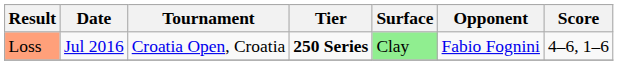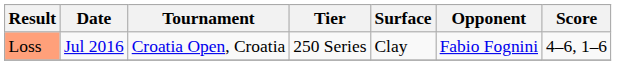(331, 45) bold -> (330, 45) normal
(393, 45) lightgreen background -> (391, 45) no background
